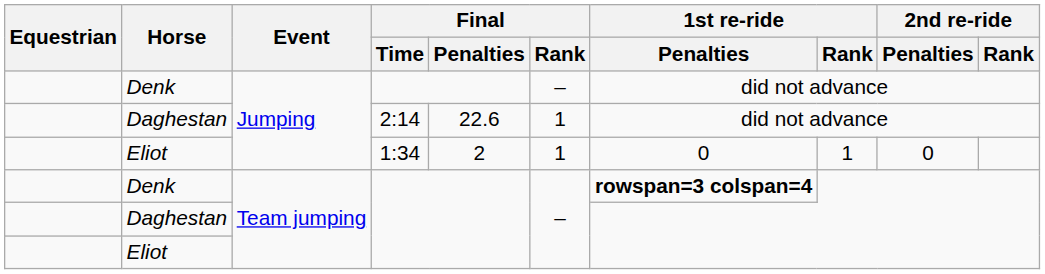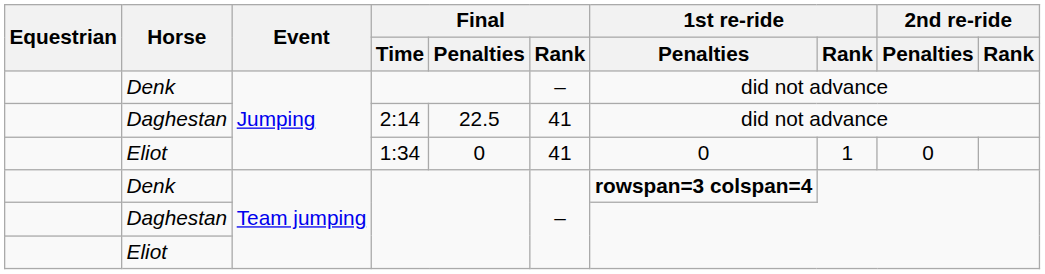(479, 119) 22.6 -> (479, 119) 22.5
(560, 119) 1 -> (560, 119) 41
(479, 152) 2 -> (479, 152) 0
(560, 152) 1 -> (560, 152) 41
